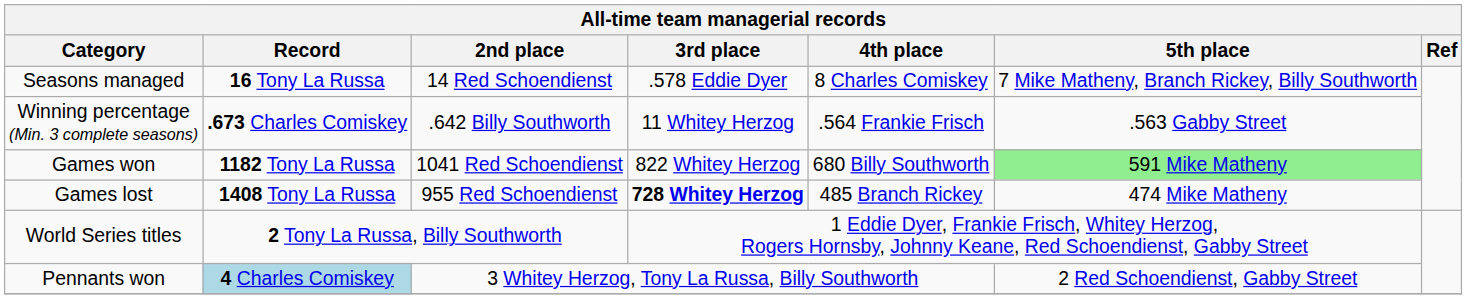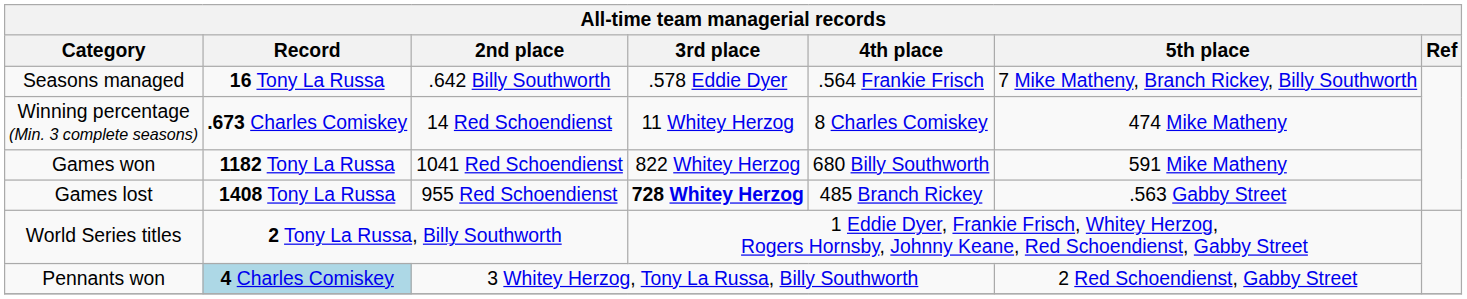(520, 81) 14 Red Schoendienst -> (520, 81) .642 Billy Southworth
(901, 81) 8 Charles Comiskey -> (901, 81) .564 Frankie Frisch
(520, 122) .642 Billy Southworth -> (520, 122) 14 Red Schoendienst
(901, 122) .564 Frankie Frisch -> (901, 122) 8 Charles Comiskey
(1208, 122) .563 Gabby Street -> (1208, 122) 474 Mike Matheny
(1208, 164) lightgreen background -> (1208, 164) no background
(1208, 195) 474 Mike Matheny -> (1208, 195) .563 Gabby Street
